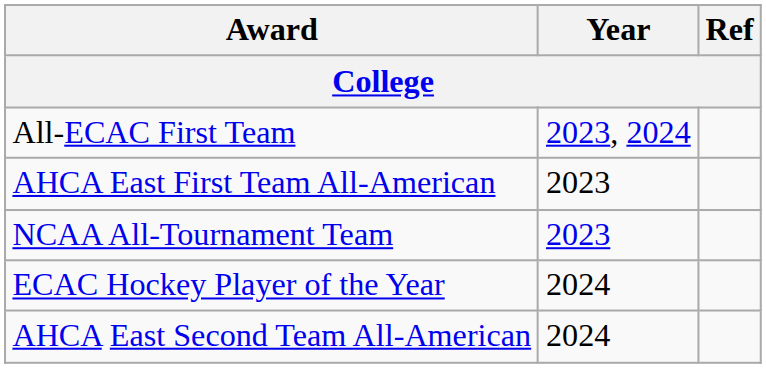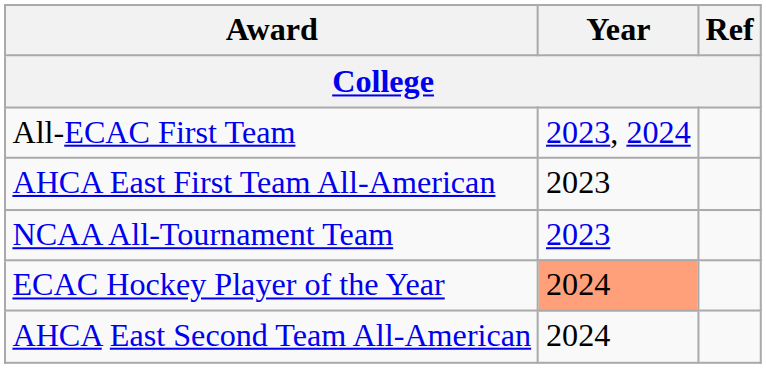(578, 285) no background -> (578, 285) lightsalmon background
